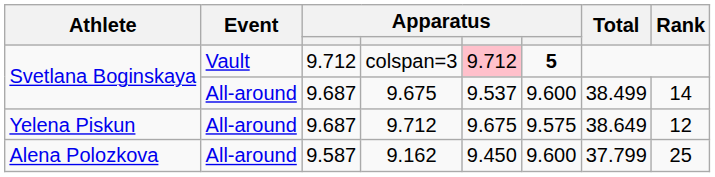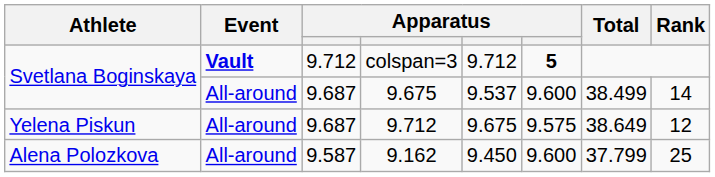(228, 62) normal -> (229, 62) bold
(492, 62) pink background -> (492, 62) no background
